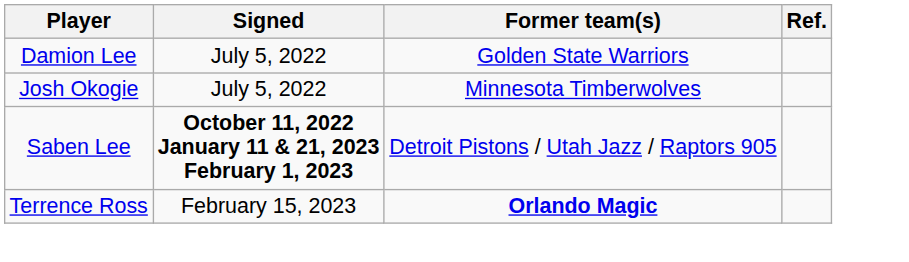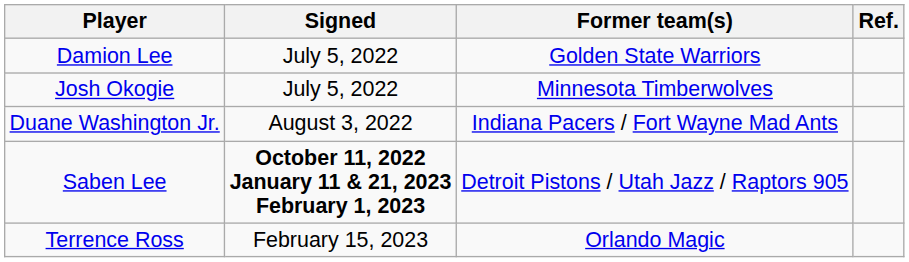+ row: (115, 123)
(583, 205) bold -> (655, 239) normal
